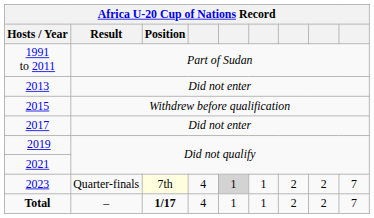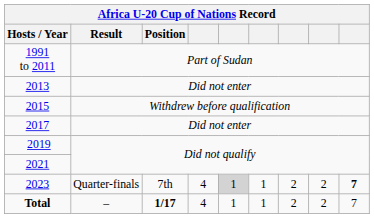(165, 184) lightyellow background -> (165, 184) no background
(354, 184) normal -> (354, 184) bold
